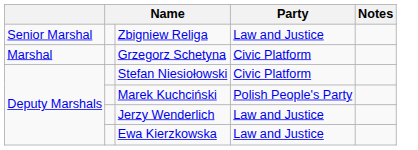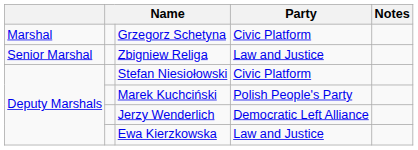rows swapped: (163, 34) <-> (172, 54)
(278, 114) Law and Justice -> (301, 114) Democratic Left Alliance
